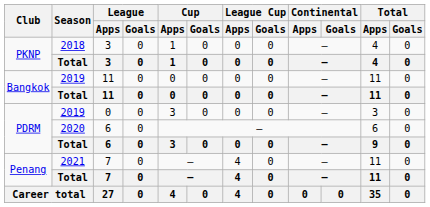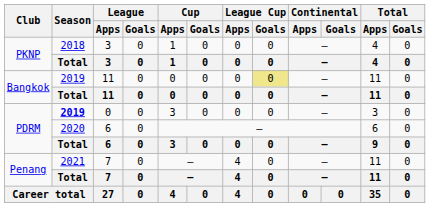(270, 79) no background -> (270, 79) khaki background
(73, 112) normal -> (73, 112) bold
